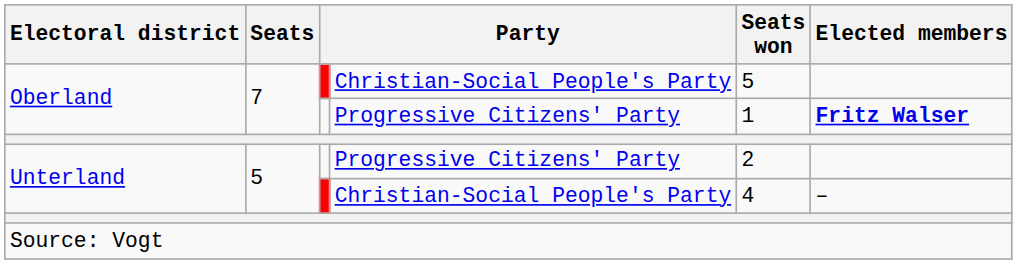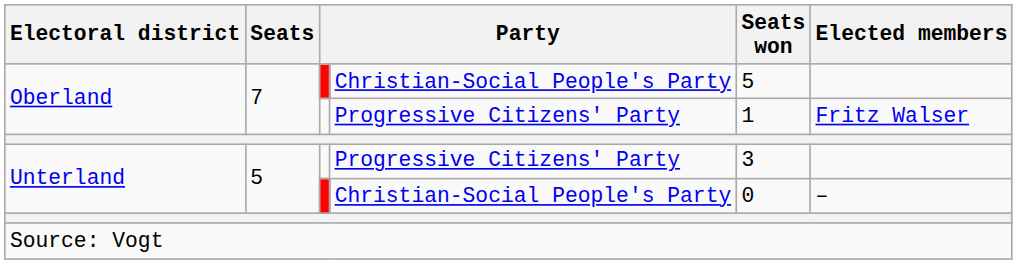(892, 116) bold -> (892, 116) normal
(748, 161) 2 -> (748, 161) 3
(748, 196) 4 -> (748, 196) 0
